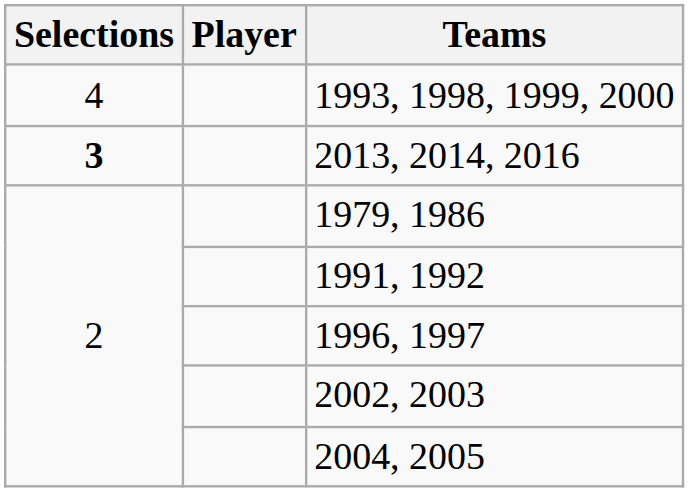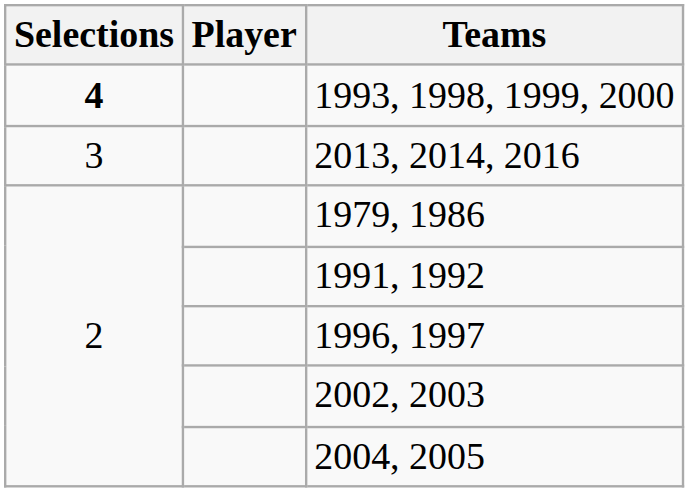(94, 94) normal -> (94, 94) bold
(94, 154) bold -> (94, 154) normal
